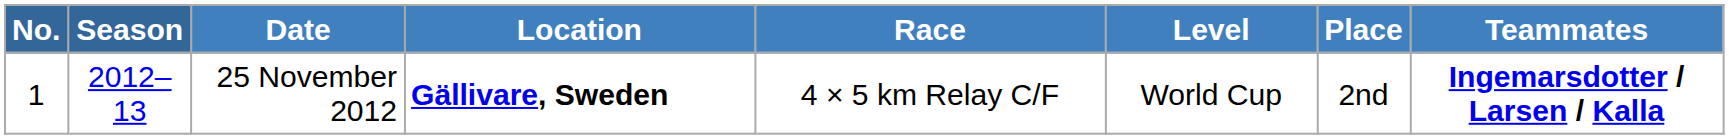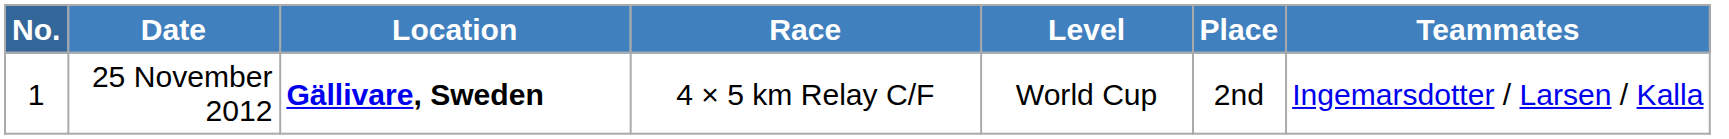- column: (130, 29)
(1567, 93) bold -> (1498, 93) normal
